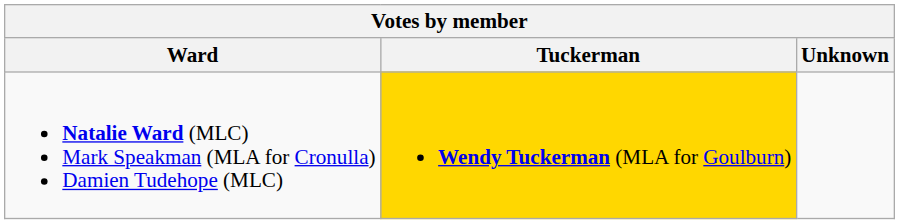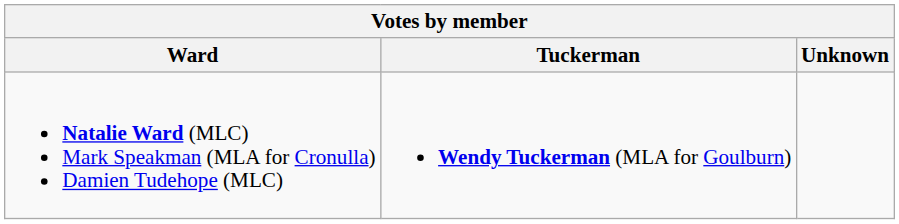(588, 157) gold background -> (588, 157) no background
